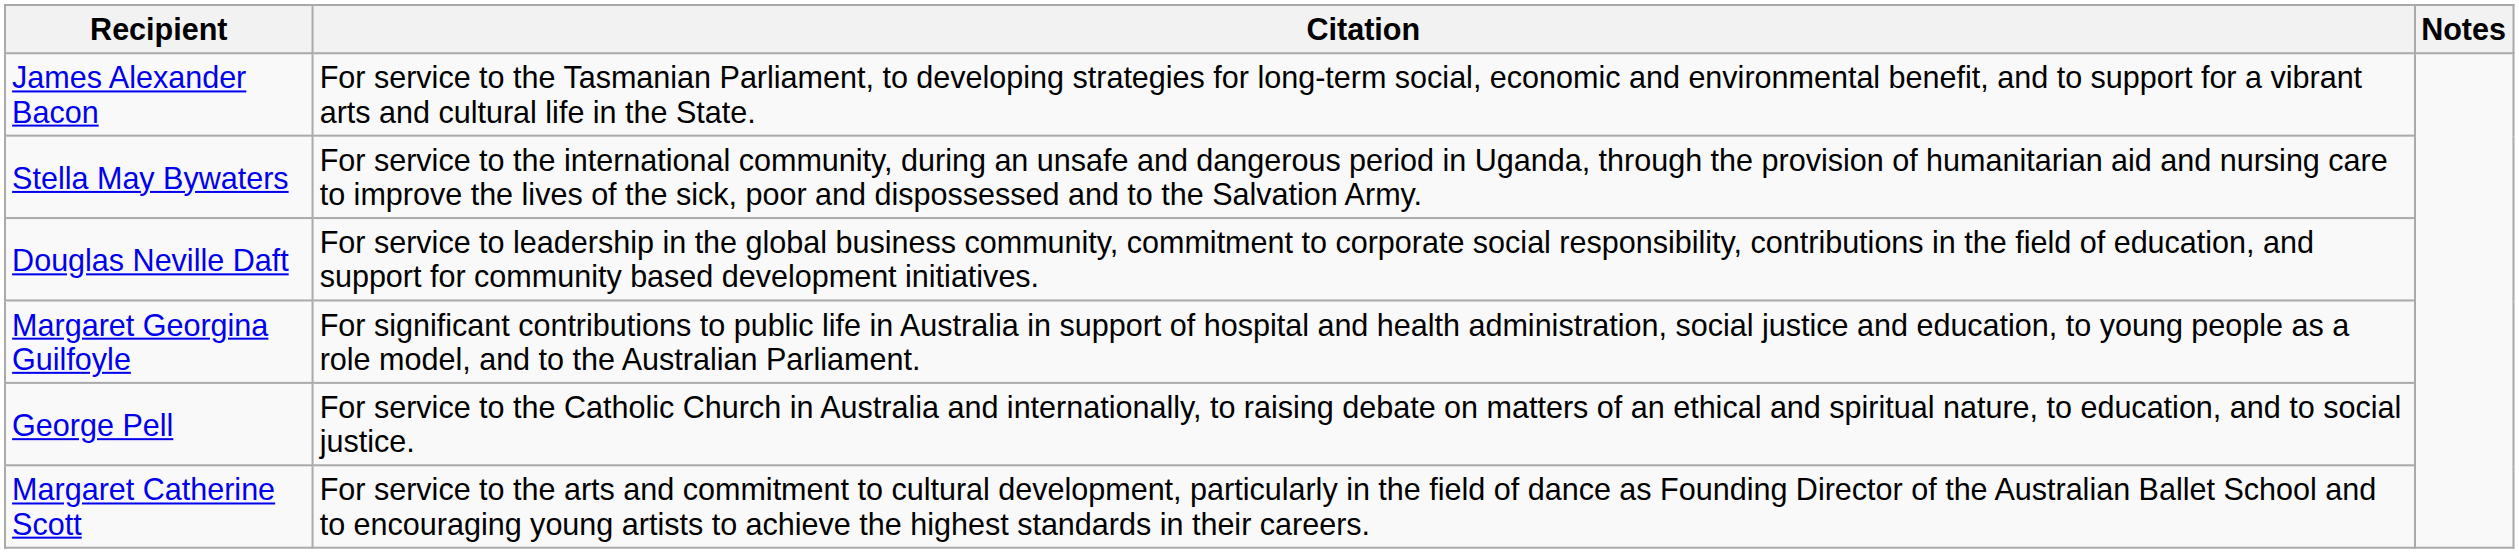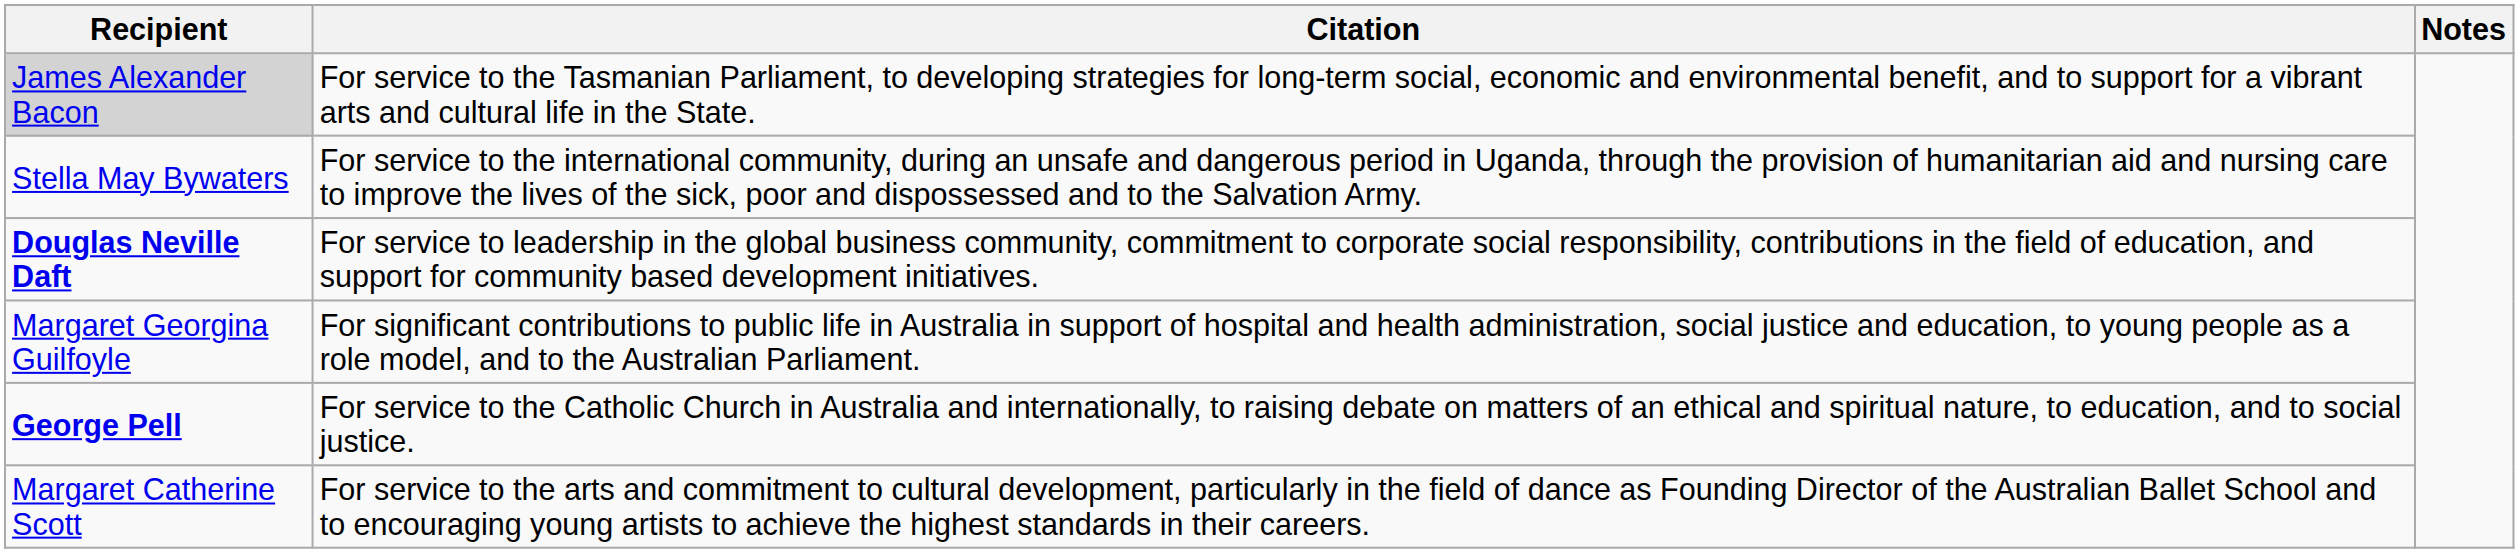(129, 95) no background -> (129, 95) lightgrey background
(150, 260) normal -> (126, 260) bold
(93, 425) normal -> (97, 425) bold
